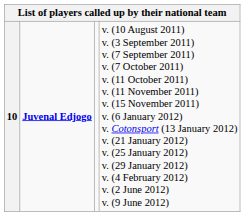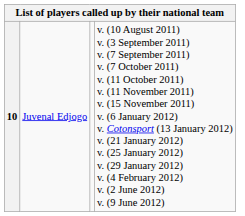(57, 116) bold -> (55, 116) normal
